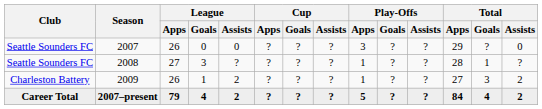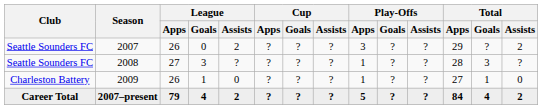(237, 46) 0 -> (237, 46) 2
(520, 46) 0 -> (520, 46) 2
(487, 63) 1 -> (487, 63) 3
(237, 79) 2 -> (237, 79) 0
(487, 79) 3 -> (487, 79) 1
(520, 79) 2 -> (520, 79) 0
